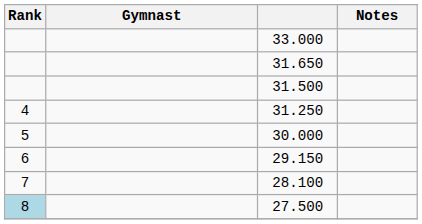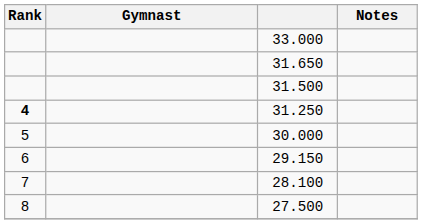(25, 111) normal -> (25, 111) bold
(25, 206) lightblue background -> (25, 206) no background
